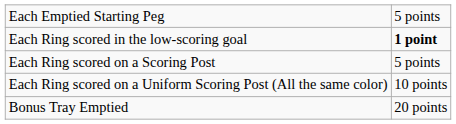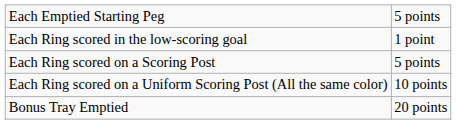(416, 39) bold -> (414, 39) normal
